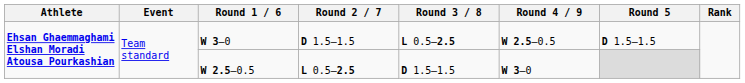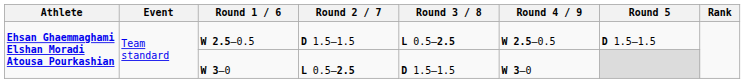(216, 41) W 3–0 -> (227, 41) W 2.5–0.5
(227, 70) W 2.5–0.5 -> (216, 70) W 3–0
